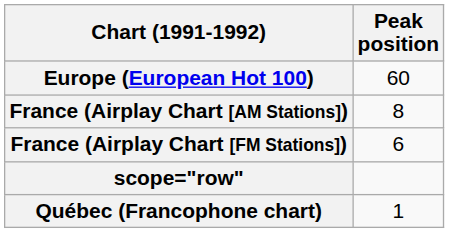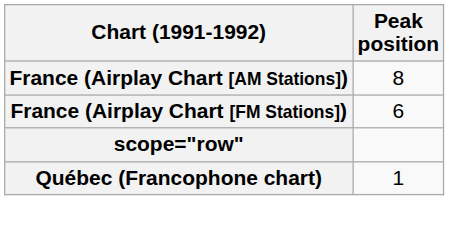- row: (179, 77)
